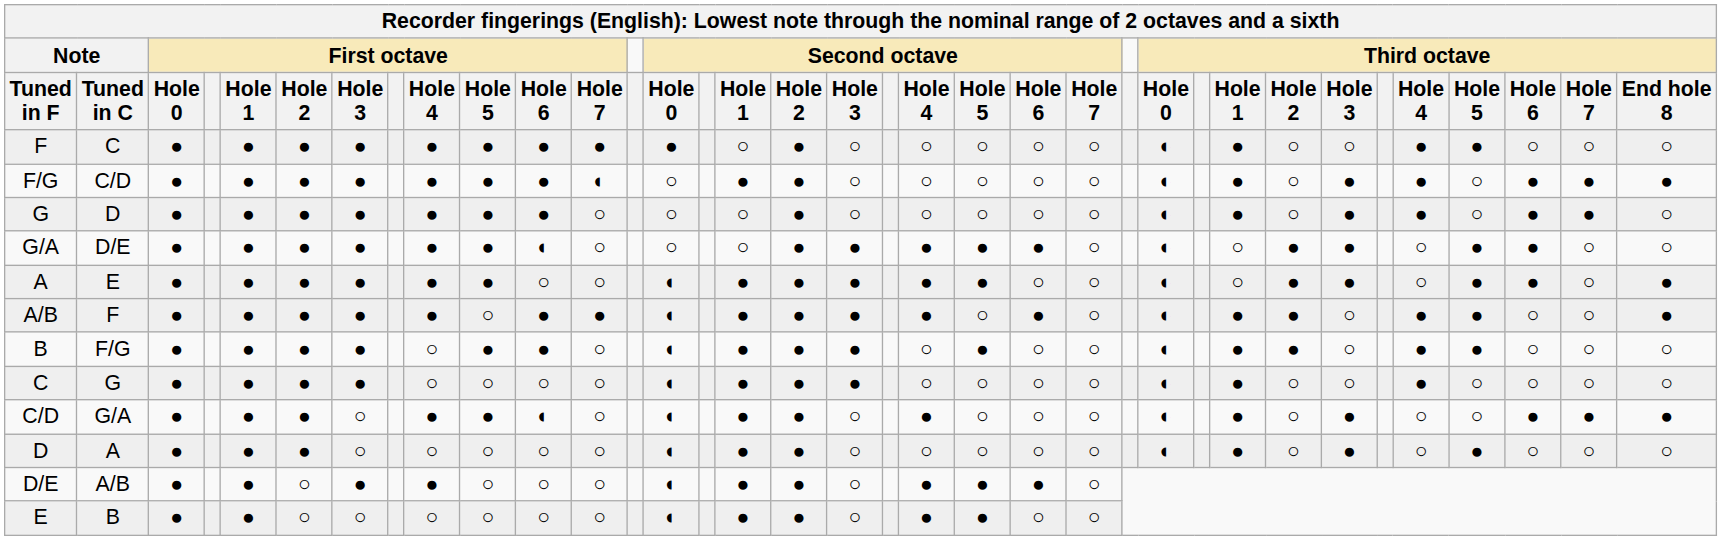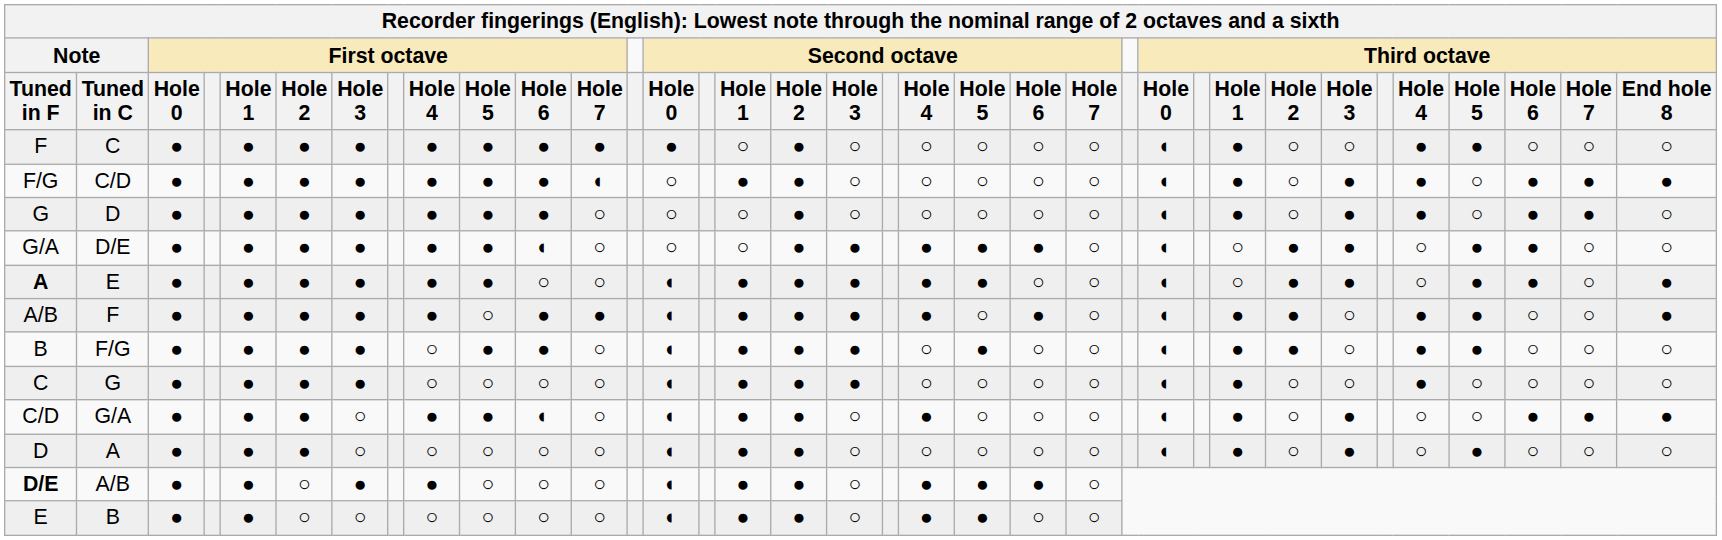(41, 281) normal -> (41, 281) bold
(41, 484) normal -> (41, 484) bold
